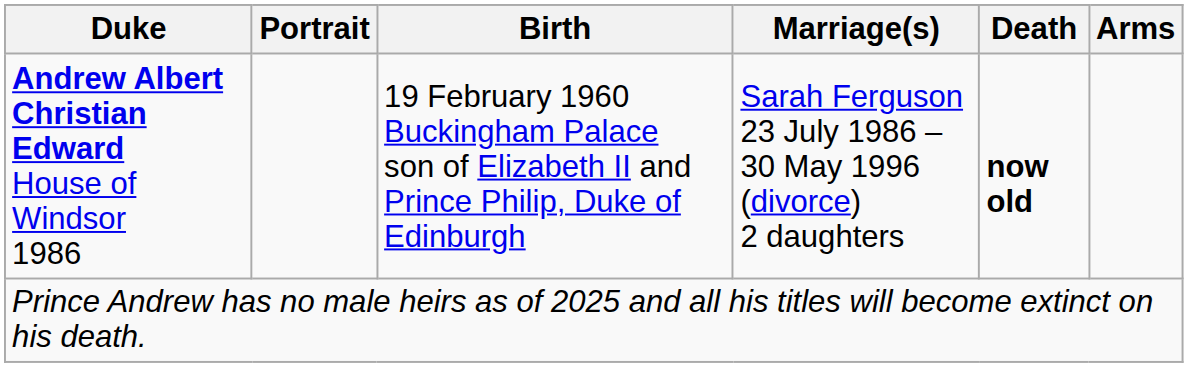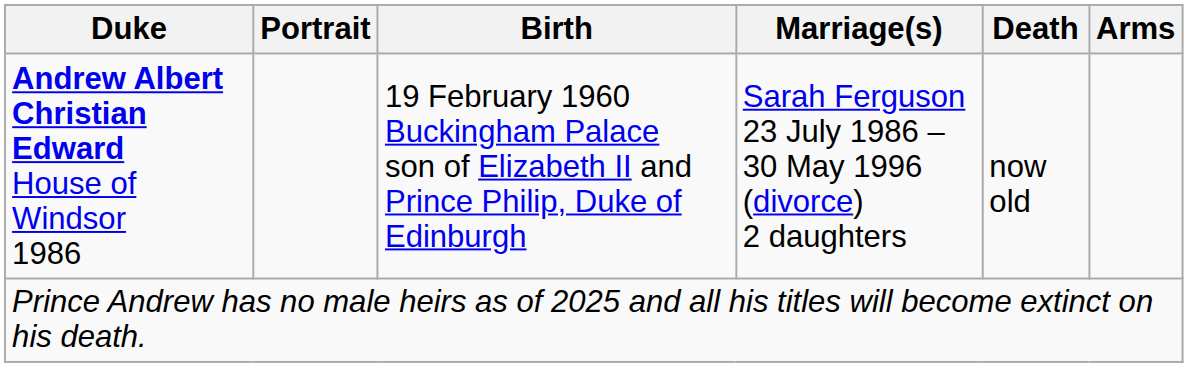(1018, 183) bold -> (1018, 183) normal
